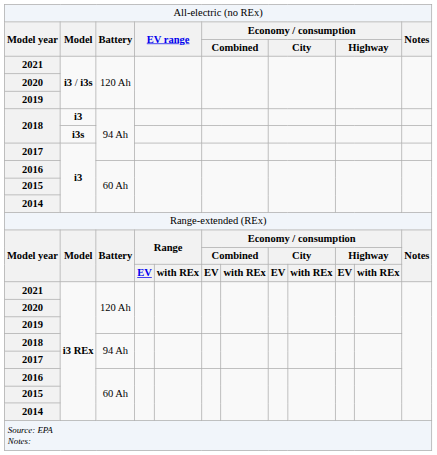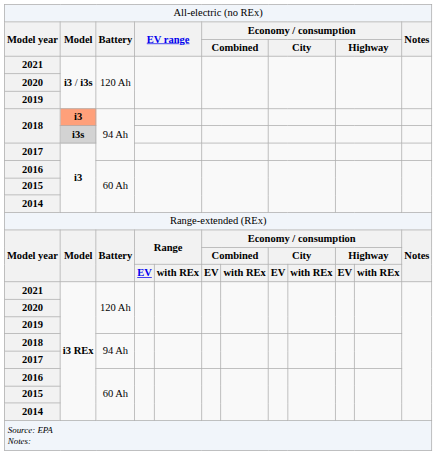(78, 117) no background -> (78, 117) lightsalmon background
(78, 134) no background -> (78, 134) lightgrey background
